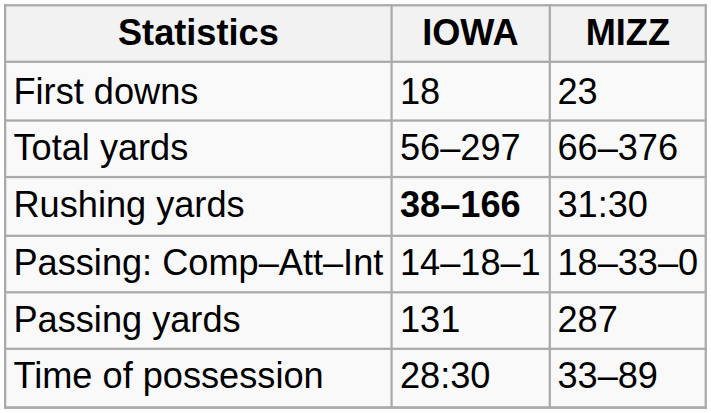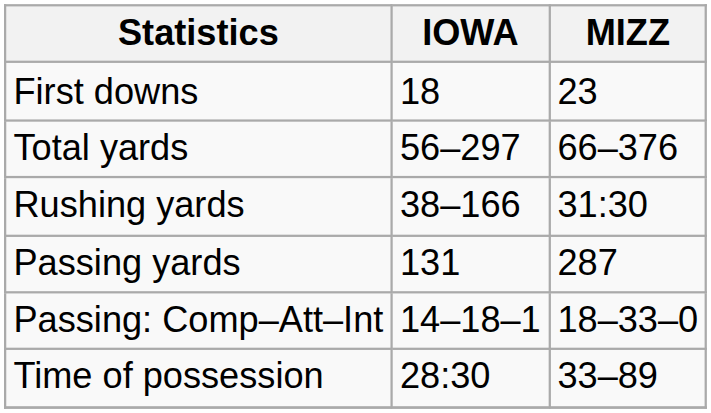(460, 205) bold -> (460, 205) normal
rows swapped: (127, 320) <-> (198, 262)
